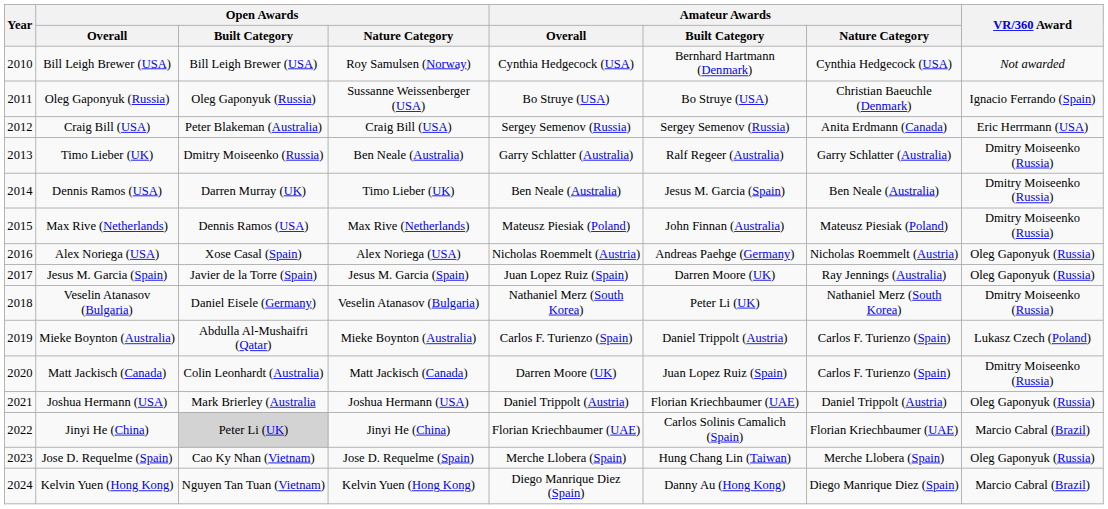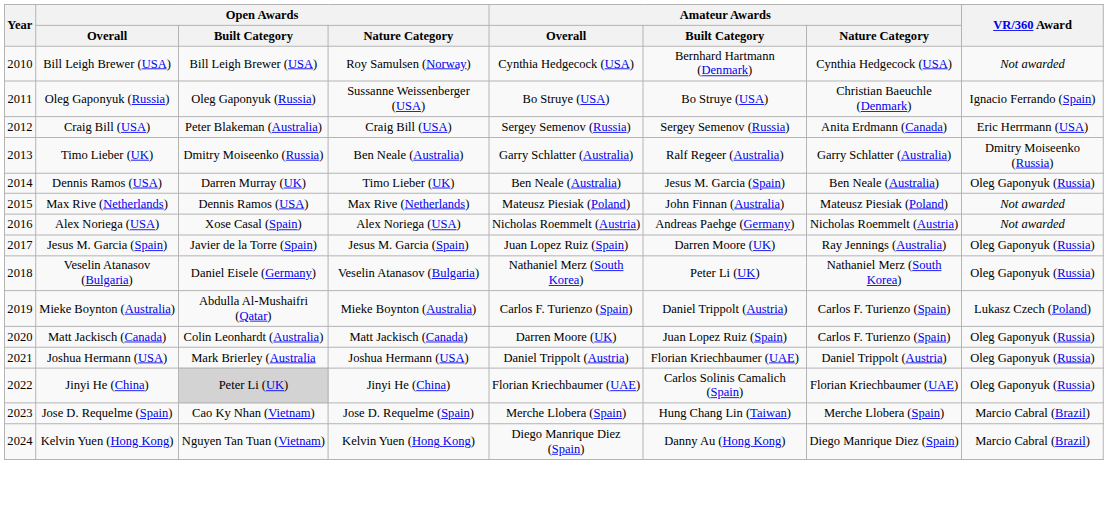(1033, 190) Dmitry Moiseenko (Russia) -> (1032, 183) Oleg Gaponyuk (Russia)
(1033, 226) Dmitry Moiseenko (Russia) -> (1032, 204) Not awarded
(1032, 254) Oleg Gaponyuk (Russia) -> (1032, 224) Not awarded
(1033, 303) Dmitry Moiseenko (Russia) -> (1032, 273) Oleg Gaponyuk (Russia)
(1033, 374) Dmitry Moiseenko (Russia) -> (1032, 337) Oleg Gaponyuk (Russia)
(1033, 430) Marcio Cabral (Brazil) -> (1032, 385) Oleg Gaponyuk (Russia)
(1032, 458) Oleg Gaponyuk (Russia) -> (1033, 413) Marcio Cabral (Brazil)
